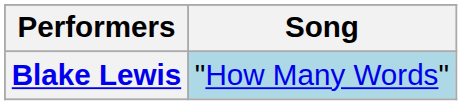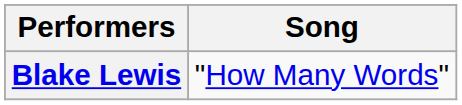(322, 74) lightblue background -> (322, 74) no background
